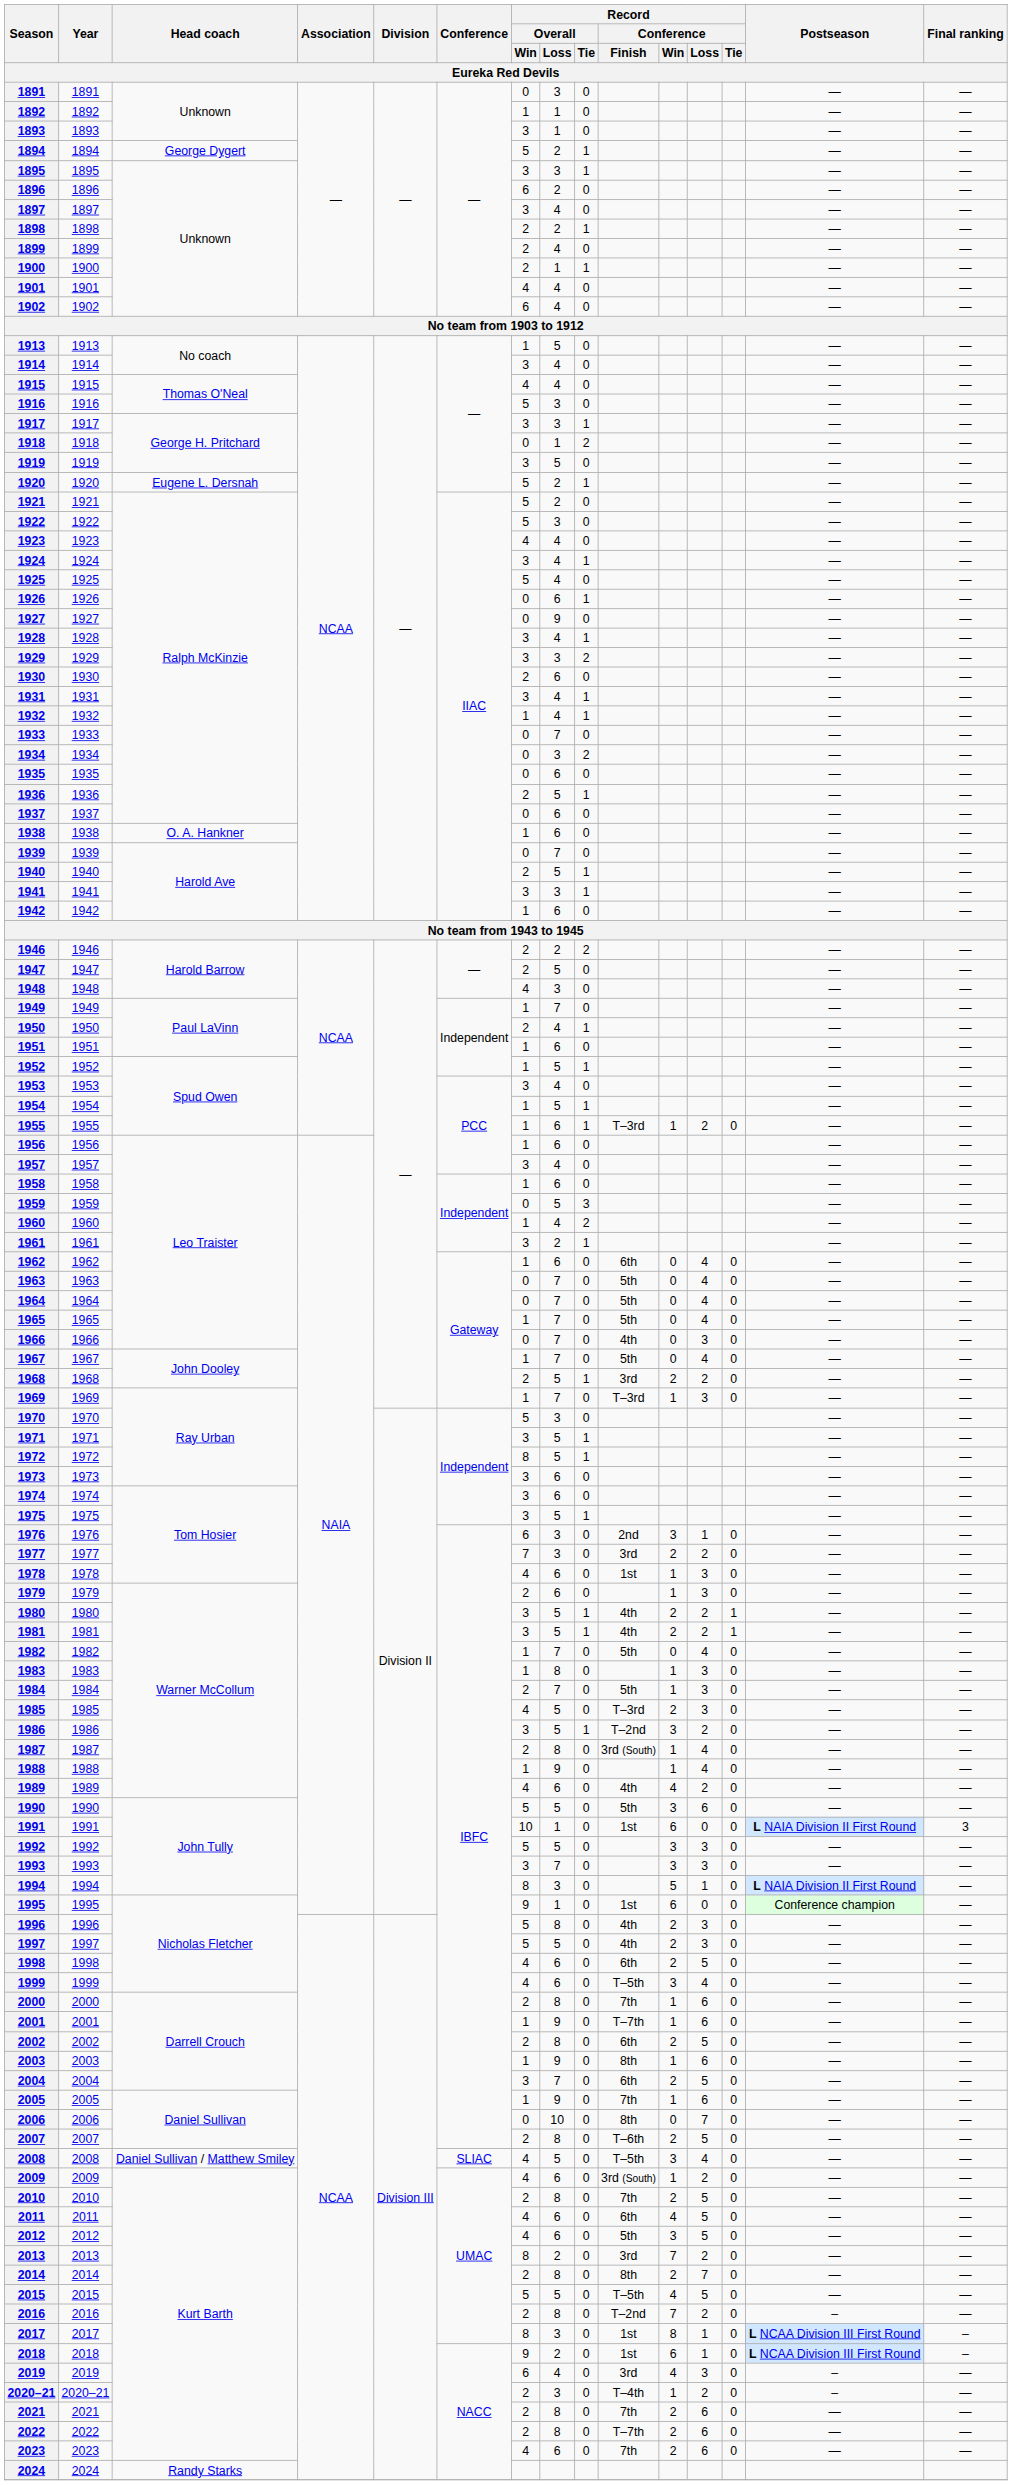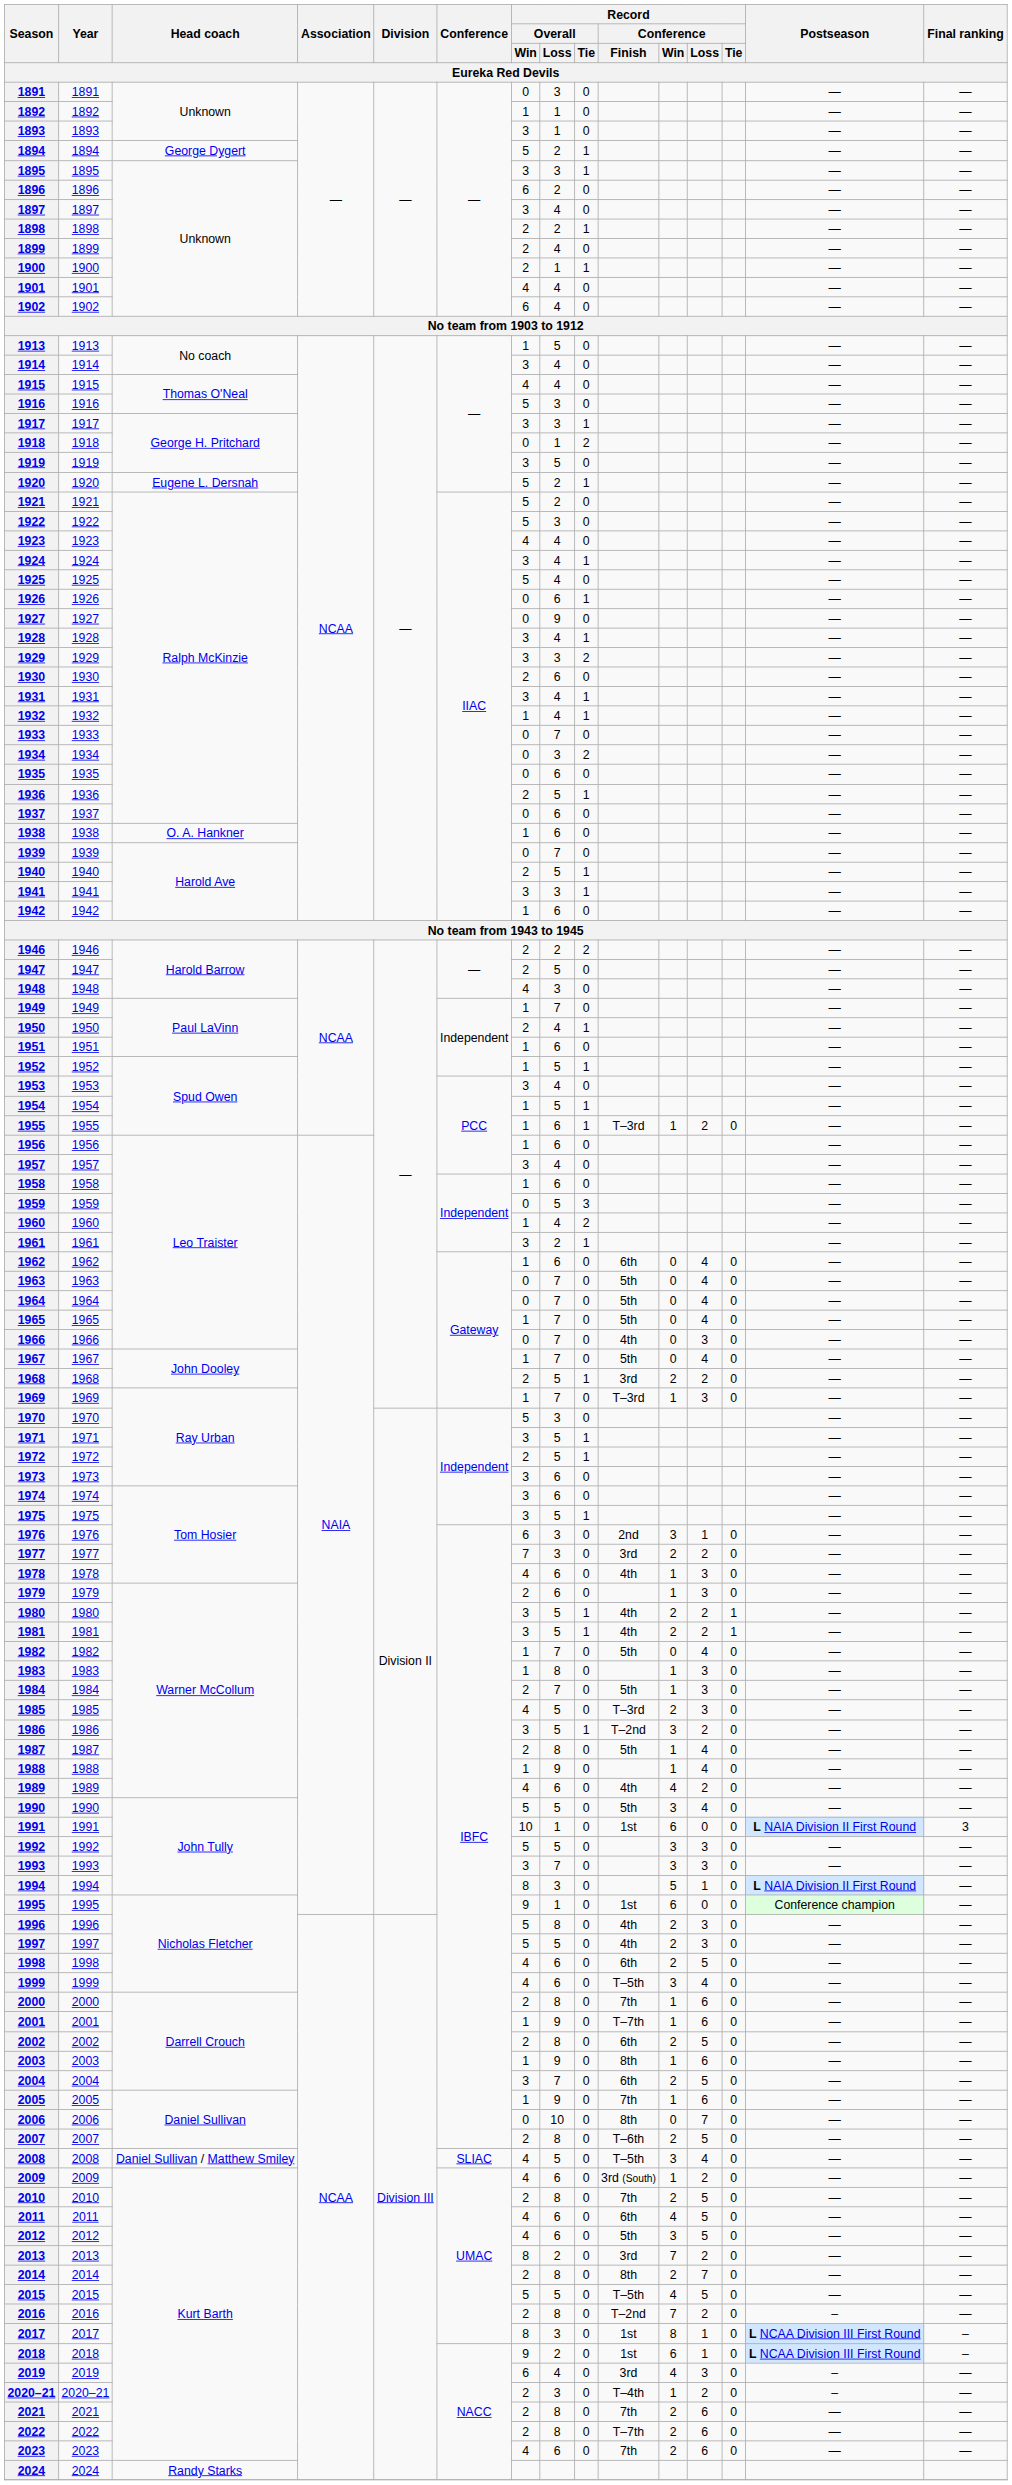(526, 1457) 8 -> (526, 1457) 2
(628, 1574) 1st -> (628, 1574) 4th
(628, 1749) 3rd (South) -> (628, 1749) 5th
(705, 1807) 6 -> (705, 1807) 4
